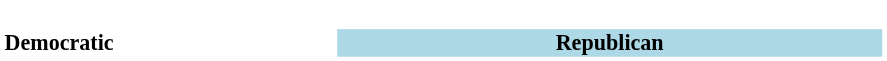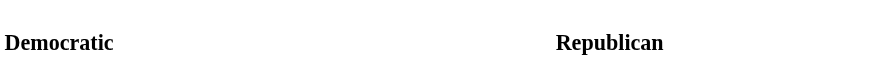(610, 42) lightblue background -> (610, 42) no background
